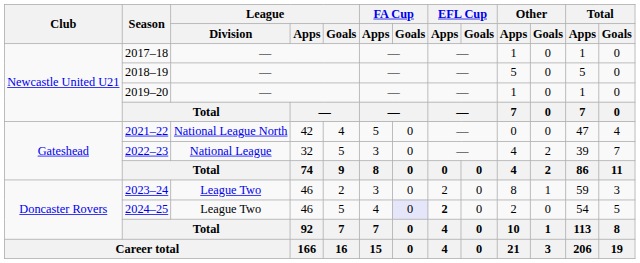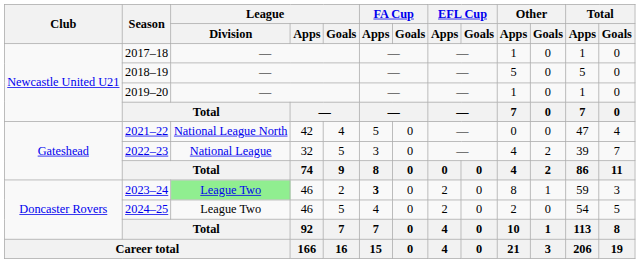(231, 190) no background -> (231, 190) lightgreen background
(376, 190) normal -> (376, 190) bold
(410, 209) lavender background -> (410, 209) no background
(445, 209) bold -> (445, 209) normal
